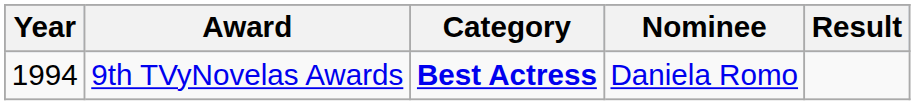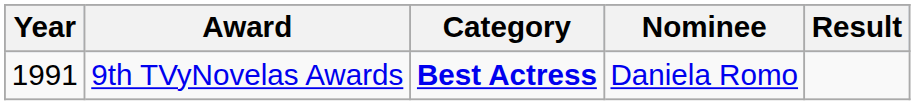(45, 74) 1994 -> (45, 74) 1991
